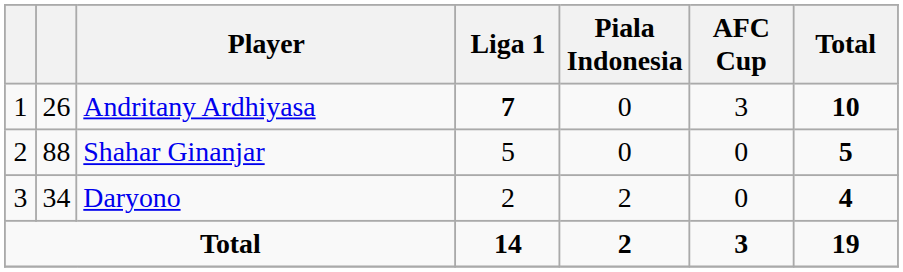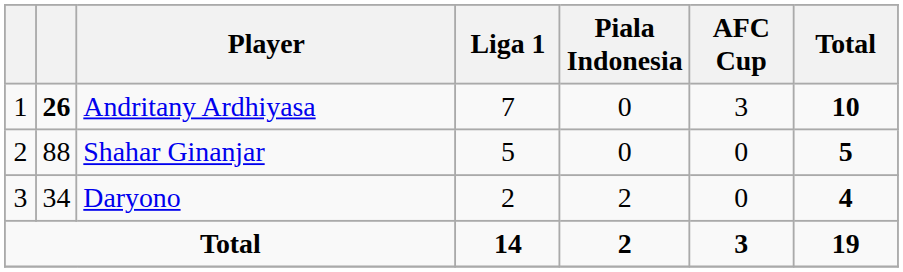(56, 106) normal -> (56, 106) bold
(508, 106) bold -> (508, 106) normal
